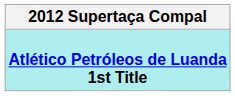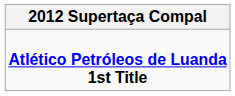(118, 68) paleturquoise background -> (118, 68) no background
